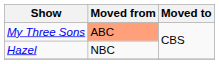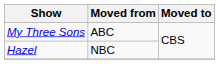(102, 31) lightsalmon background -> (102, 31) no background
